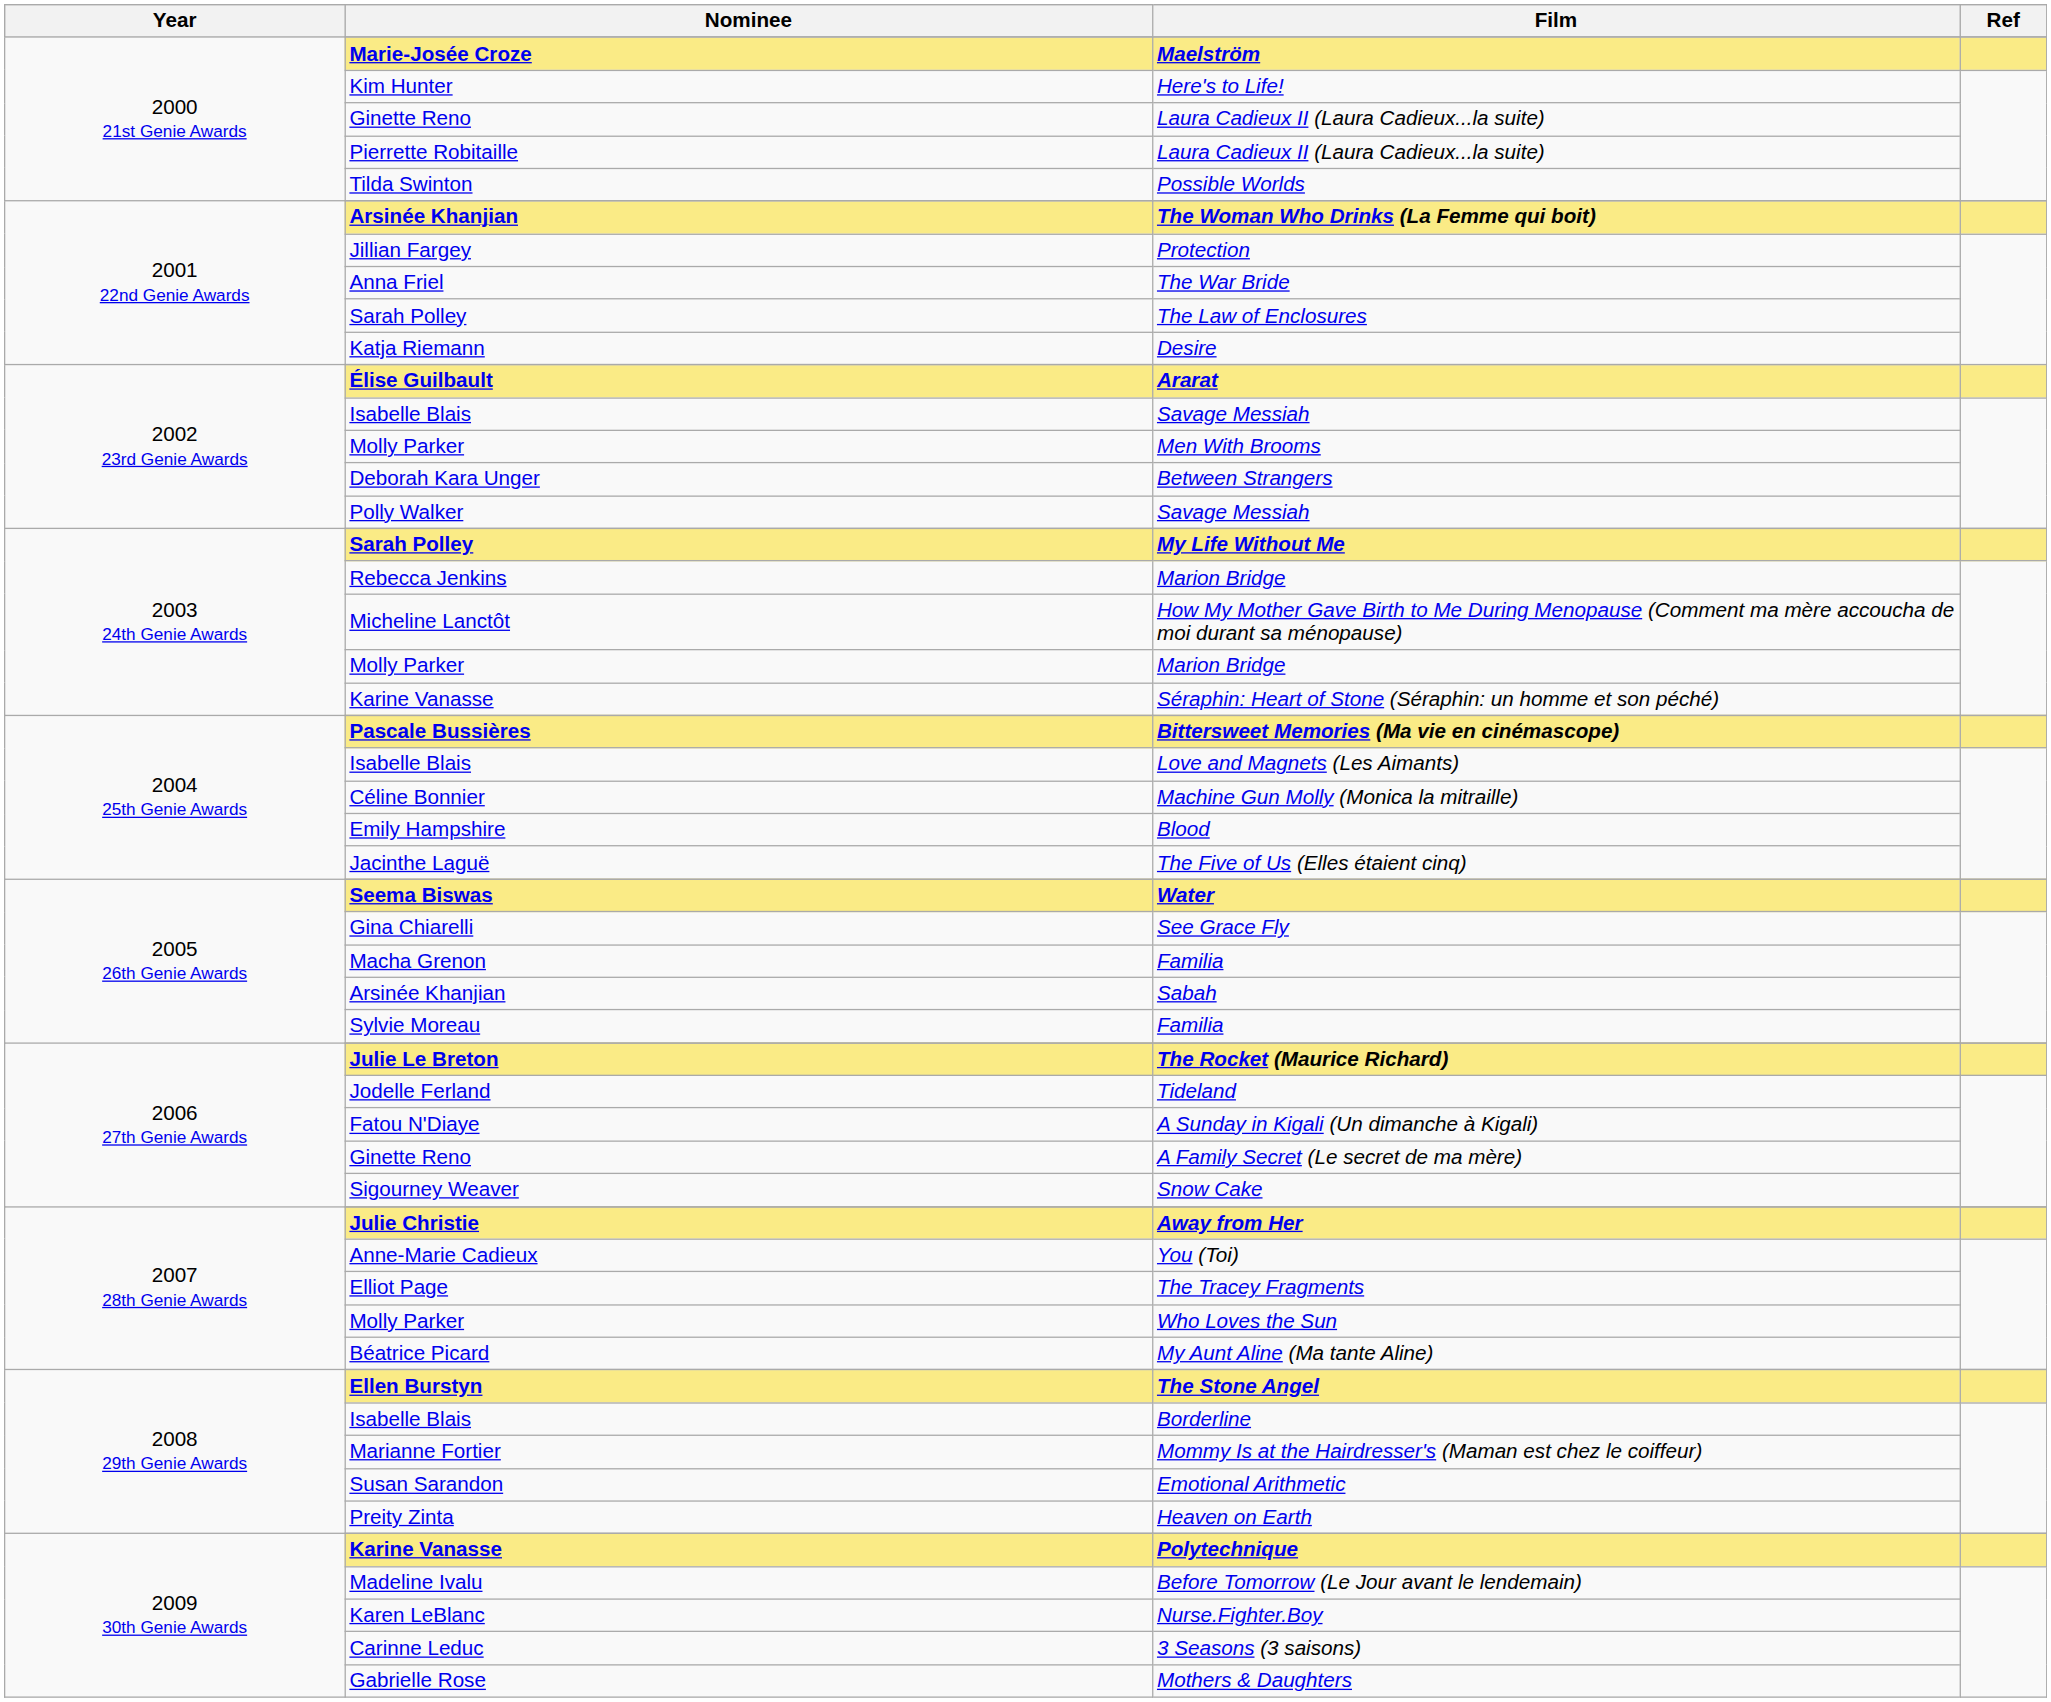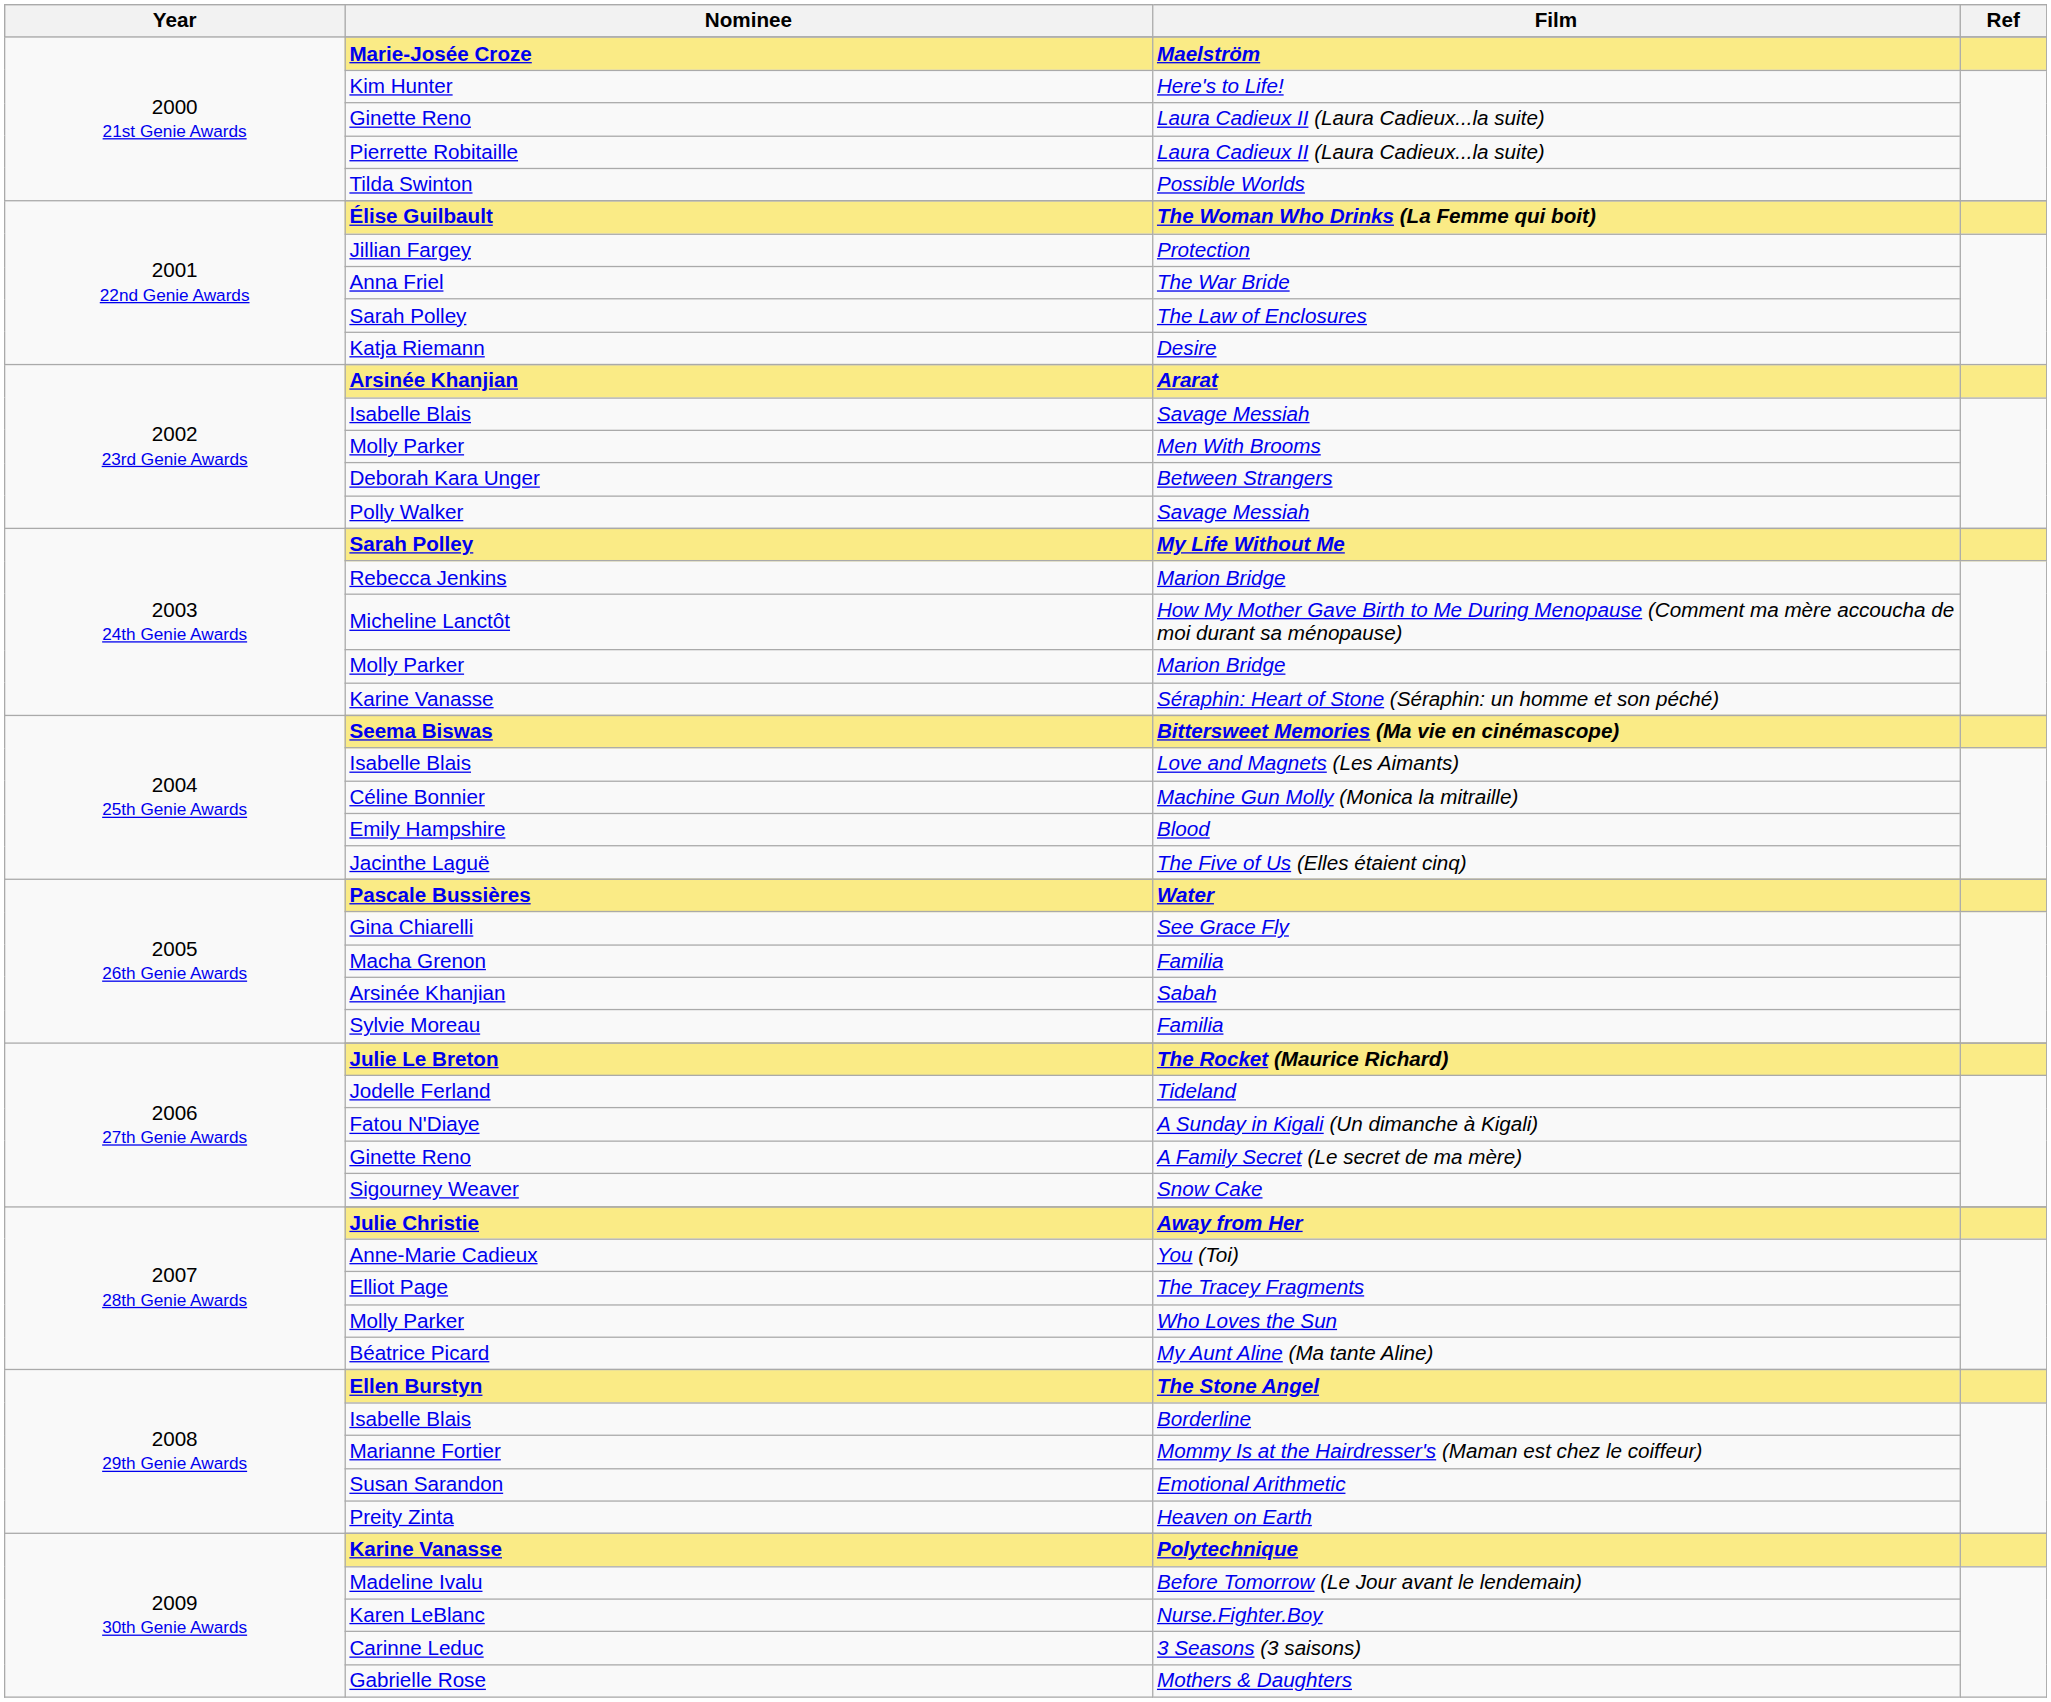(434, 217) Arsinée Khanjian -> (421, 217) Élise Guilbault
(421, 380) Élise Guilbault -> (434, 380) Arsinée Khanjian
(440, 731) Pascale Bussières -> (421, 731) Seema Biswas
(421, 895) Seema Biswas -> (440, 895) Pascale Bussières
